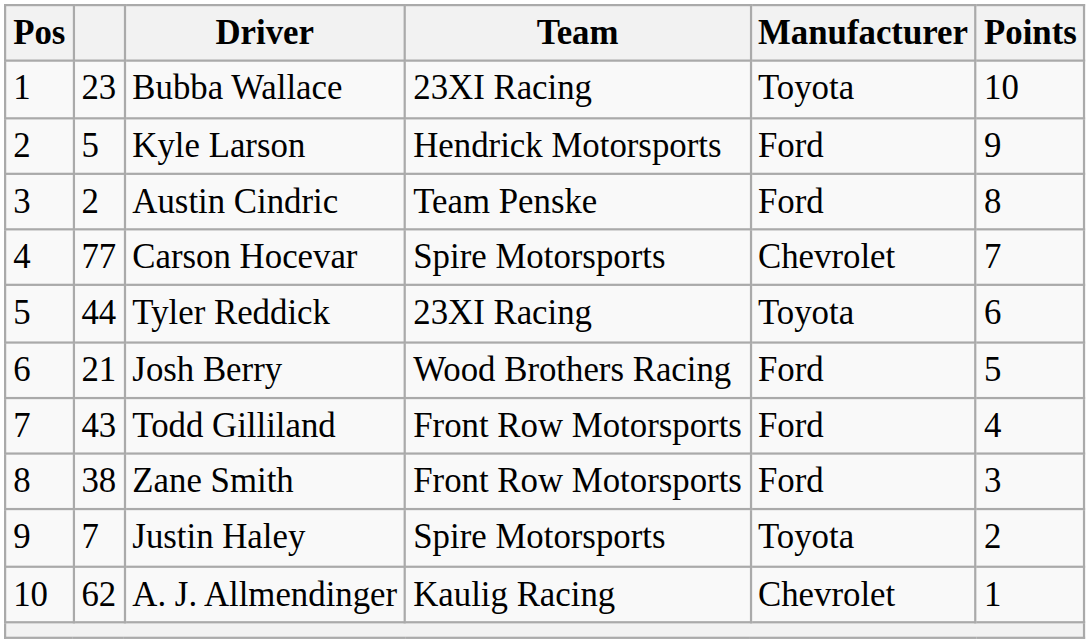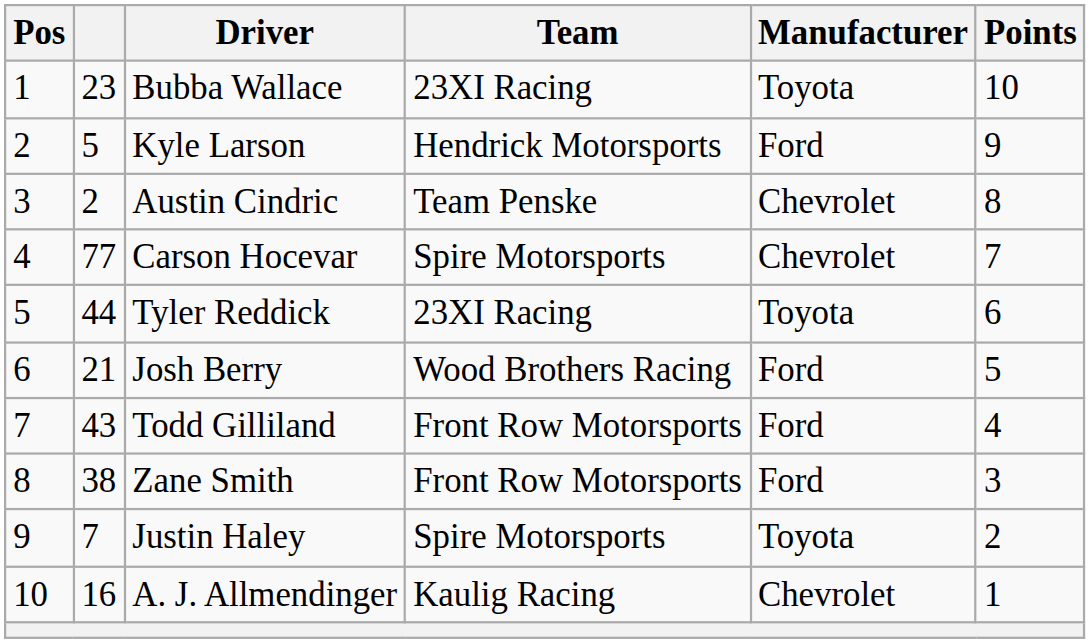(791, 200) Ford -> (827, 200) Chevrolet
(99, 592) 62 -> (99, 592) 16
